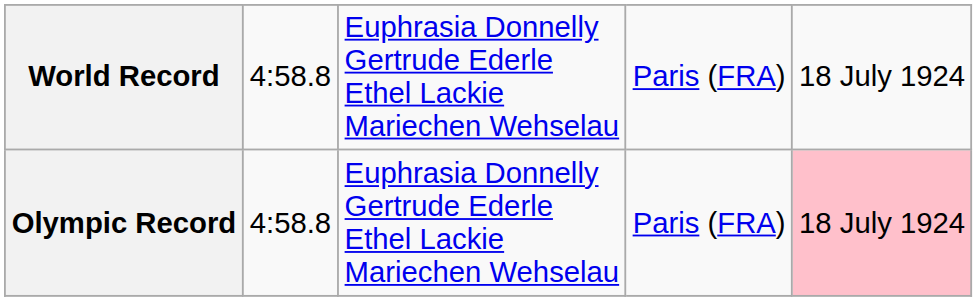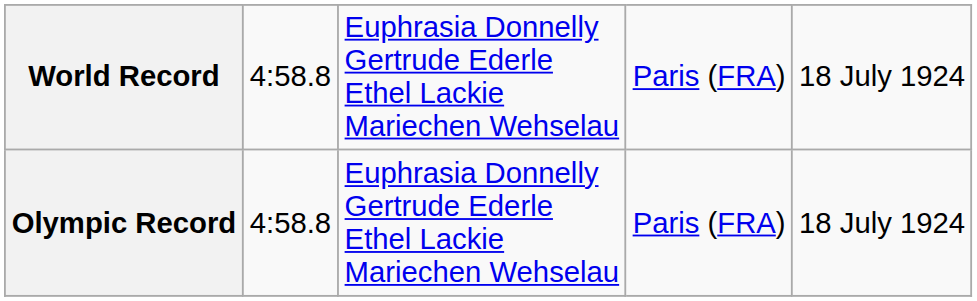(882, 222) pink background -> (882, 222) no background
